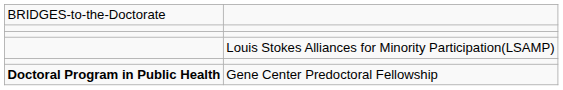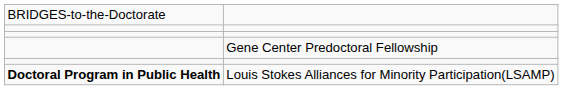(390, 47) Louis Stokes Alliances for Minority Participation(LSAMP) -> (332, 47) Gene Center Predoctoral Fellowship
(332, 74) Gene Center Predoctoral Fellowship -> (390, 74) Louis Stokes Alliances for Minority Participation(LSAMP)
